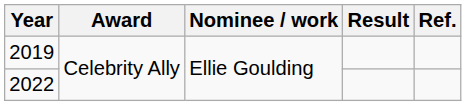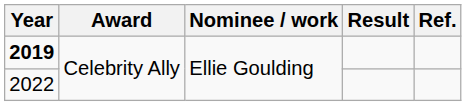(32, 52) normal -> (32, 52) bold
